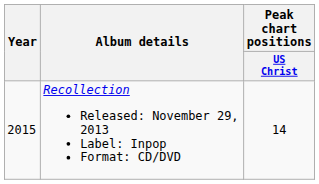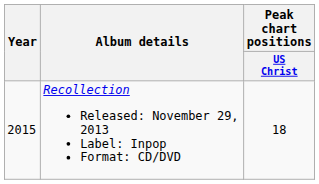(279, 130) 14 -> (279, 130) 18
